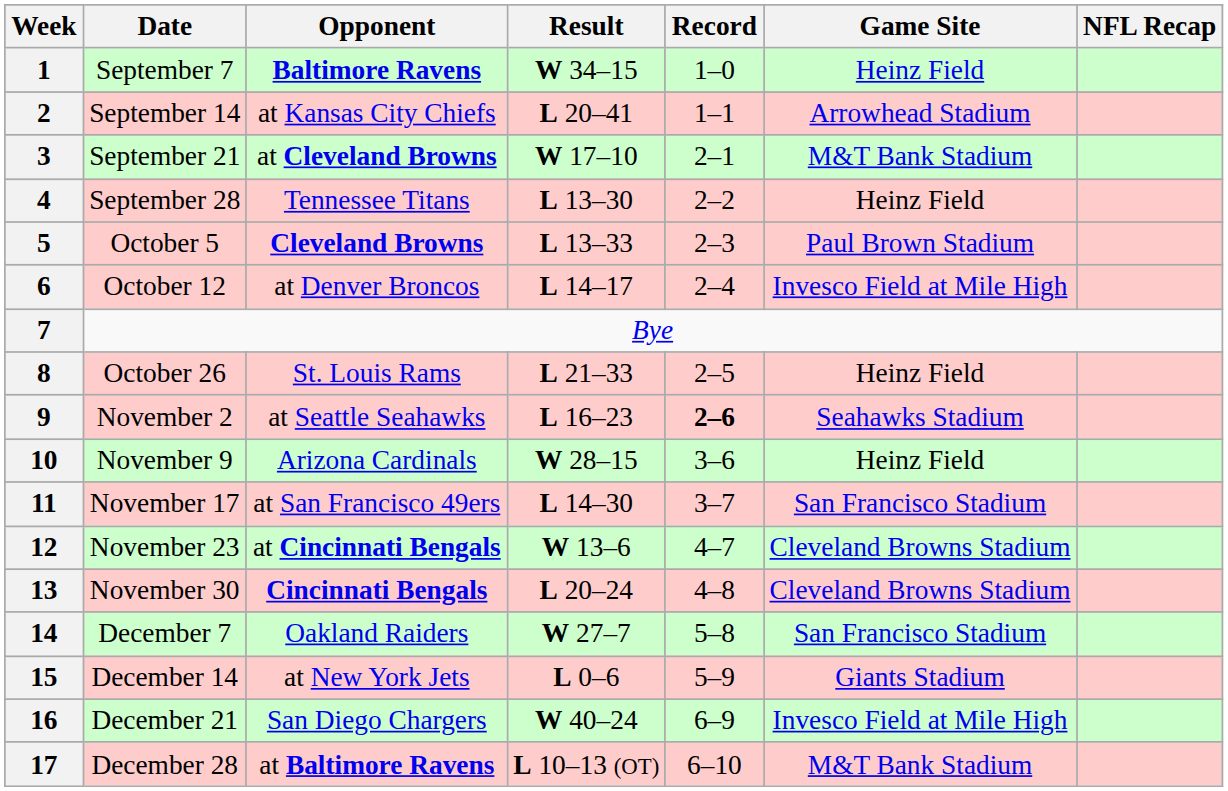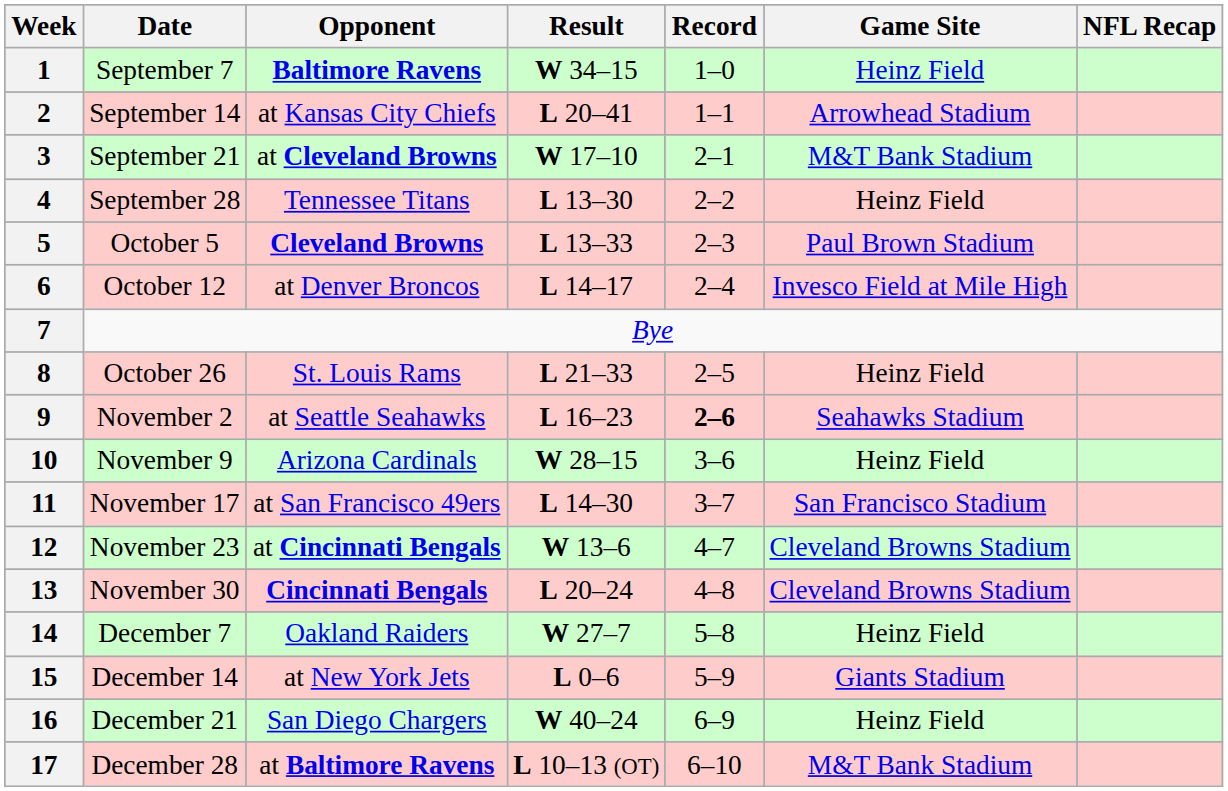(920, 633) San Francisco Stadium -> (920, 633) Heinz Field
(920, 720) Invesco Field at Mile High -> (920, 720) Heinz Field
